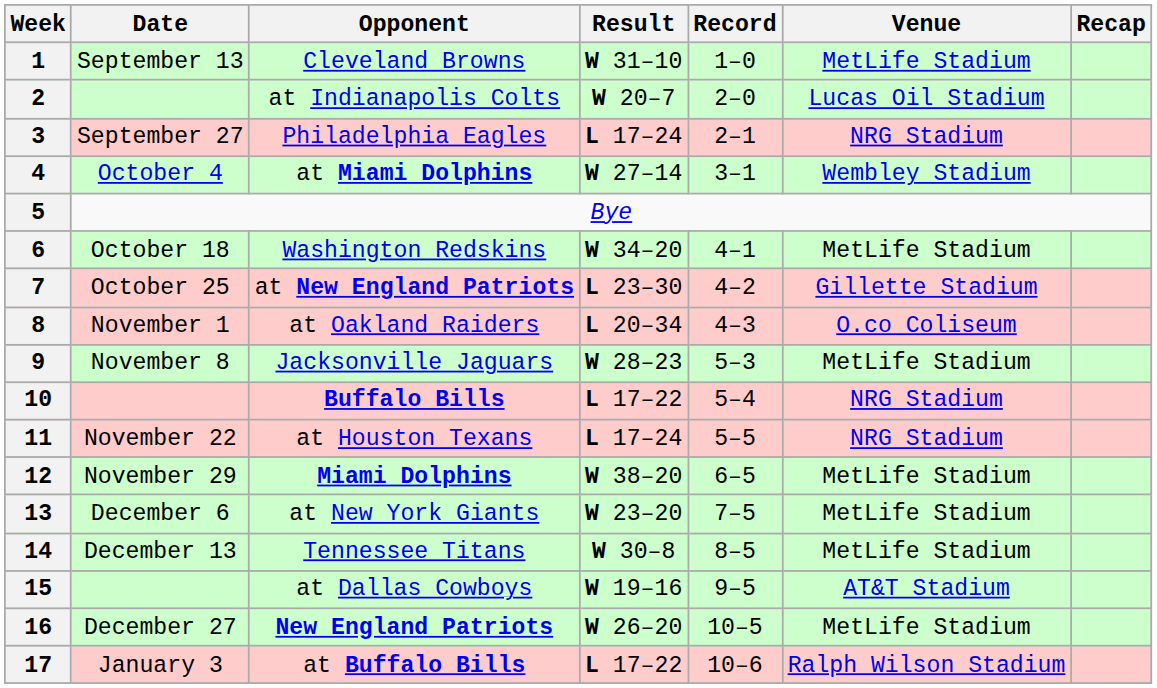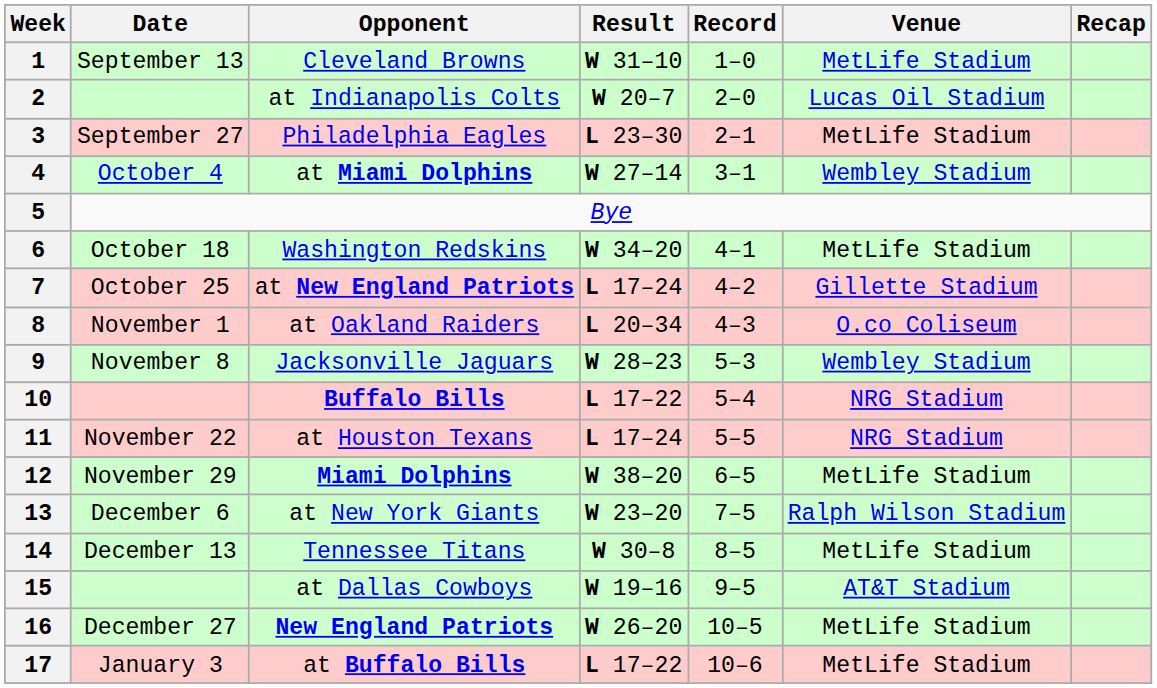(634, 137) L 17–24 -> (634, 137) L 23–30
(926, 137) NRG Stadium -> (927, 137) MetLife Stadium
(634, 288) L 23–30 -> (634, 288) L 17–24
(927, 363) MetLife Stadium -> (927, 363) Wembley Stadium
(927, 514) MetLife Stadium -> (927, 514) Ralph Wilson Stadium
(927, 665) Ralph Wilson Stadium -> (927, 665) MetLife Stadium
